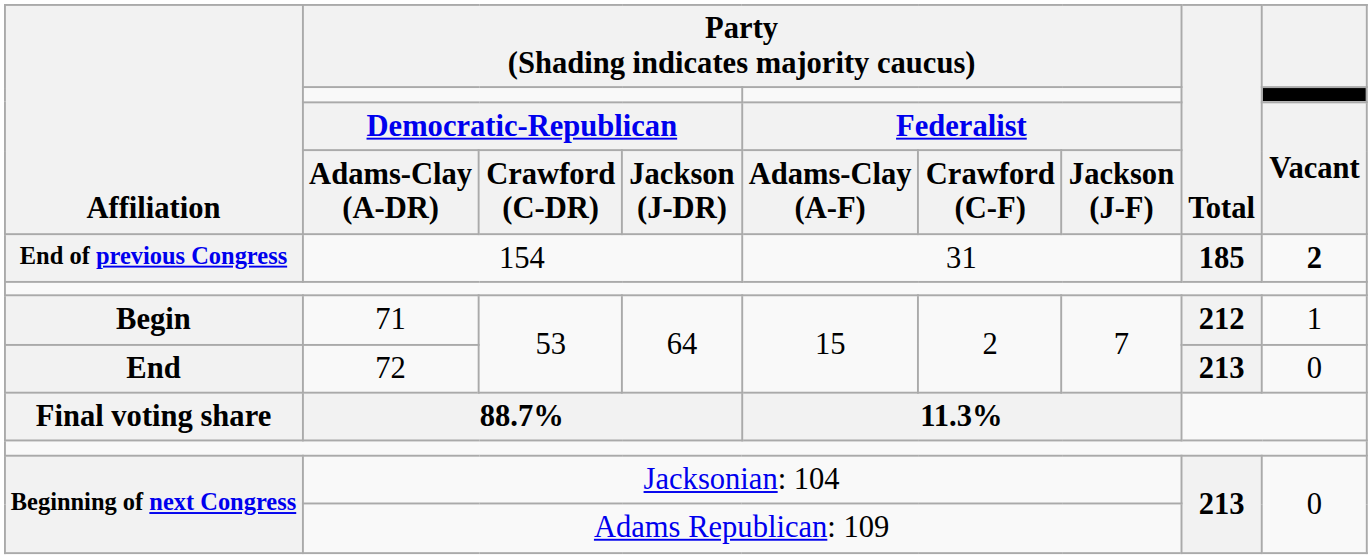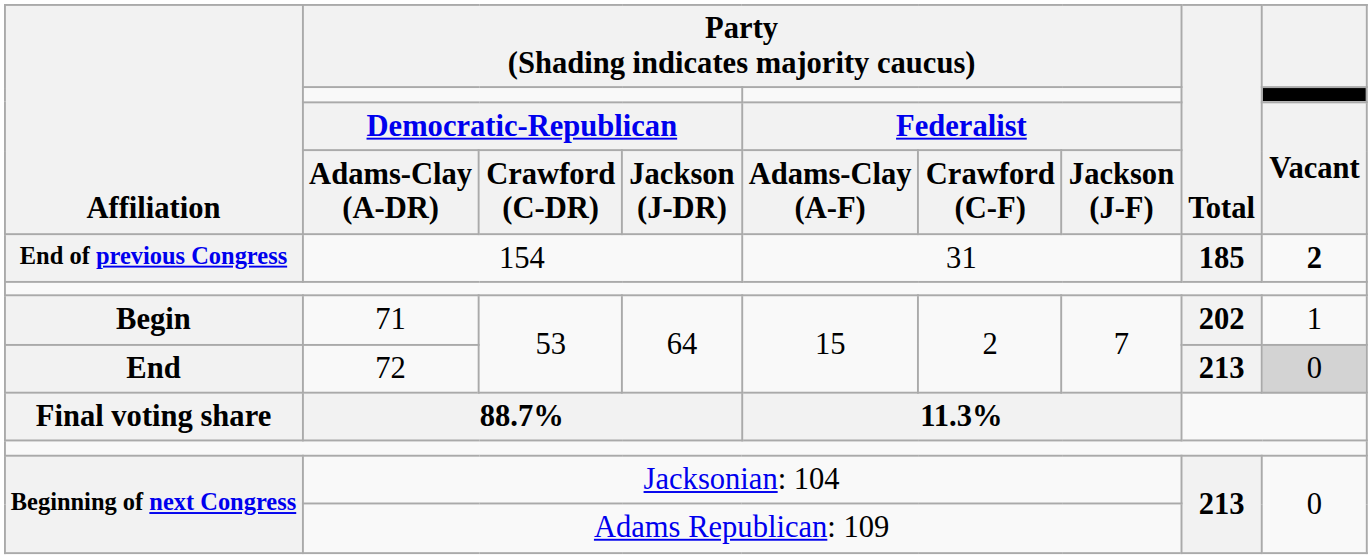(1222, 319) 212 -> (1222, 319) 202
(1314, 367) no background -> (1314, 367) lightgrey background
